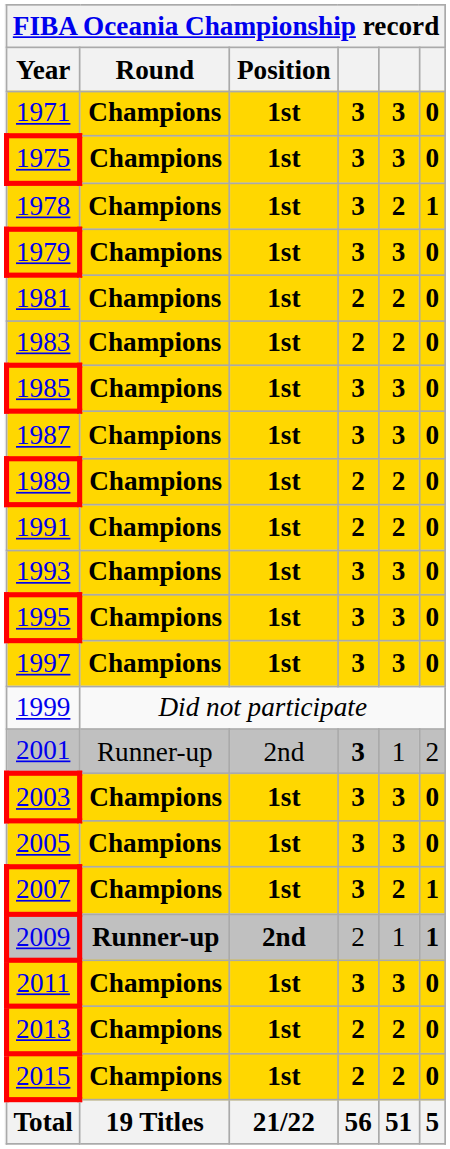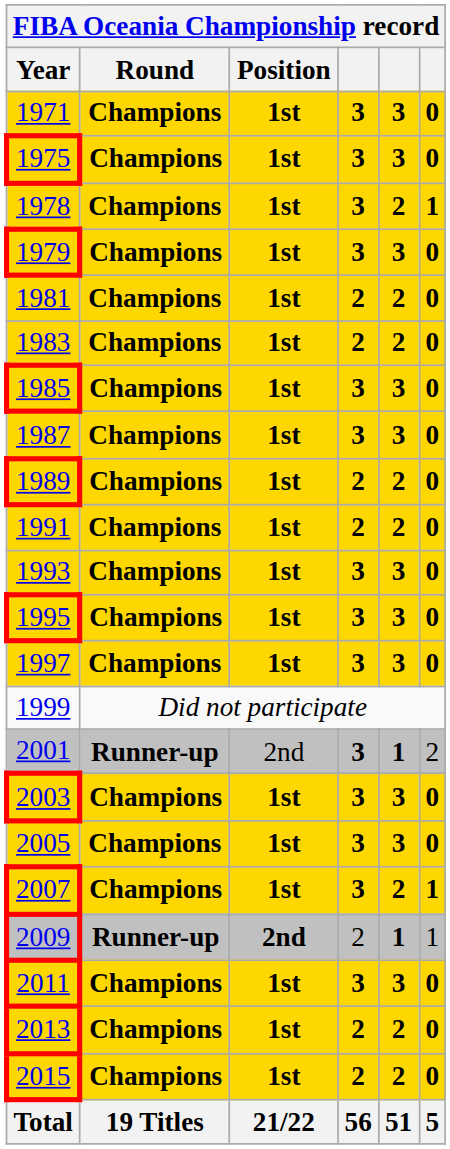(155, 751) normal -> (155, 751) bold
(399, 751) normal -> (399, 751) bold
(399, 936) normal -> (399, 936) bold
(432, 936) bold -> (432, 936) normal
